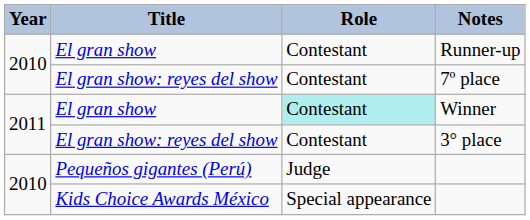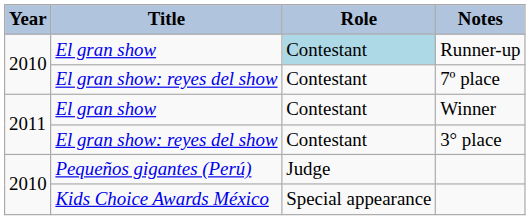(327, 49) no background -> (327, 49) lightblue background
(327, 109) paleturquoise background -> (327, 109) no background
